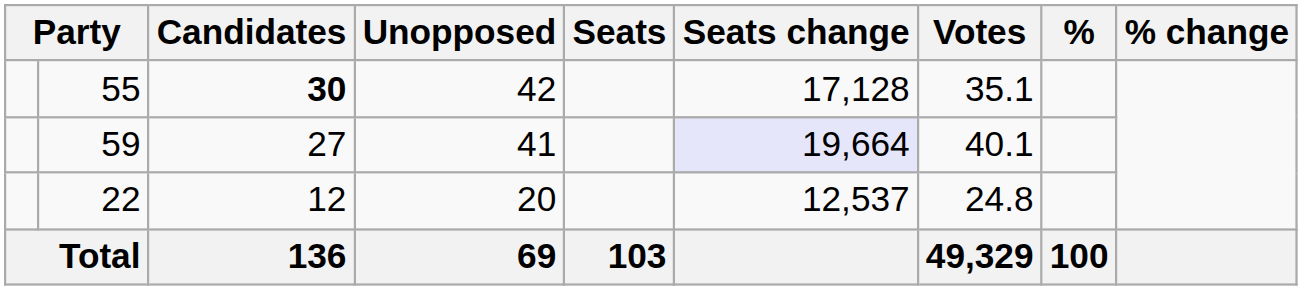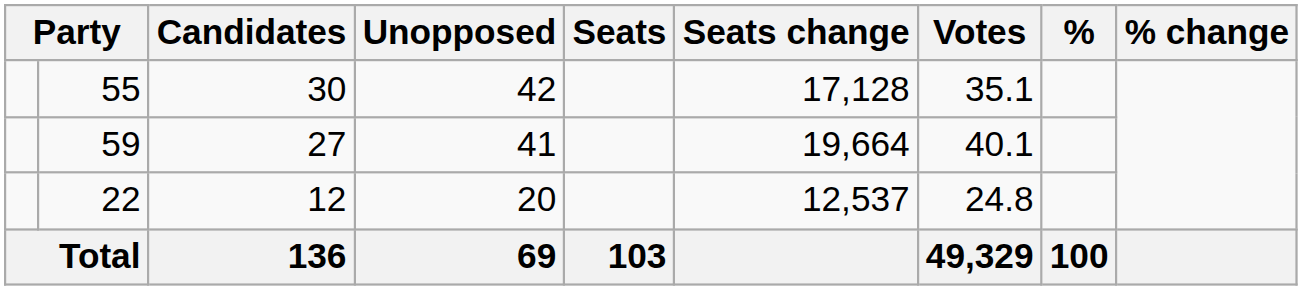(327, 88) bold -> (327, 88) normal
(856, 144) lavender background -> (856, 144) no background
